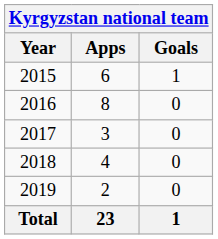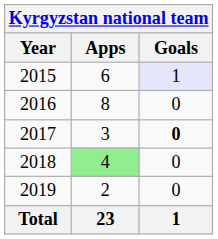(176, 76) no background -> (176, 76) lavender background
(176, 133) normal -> (176, 133) bold
(105, 162) no background -> (105, 162) lightgreen background
